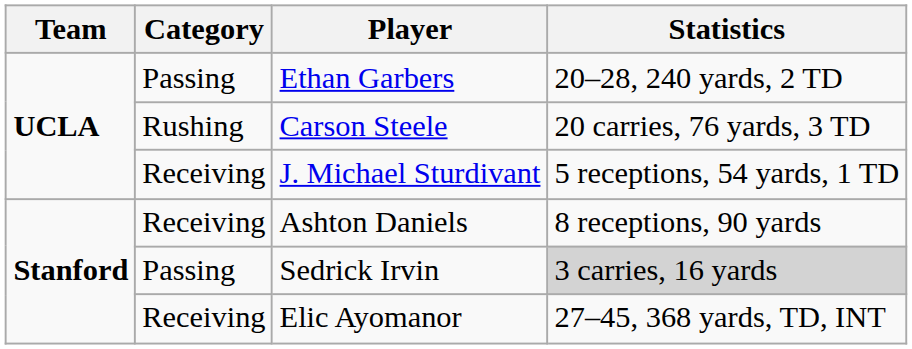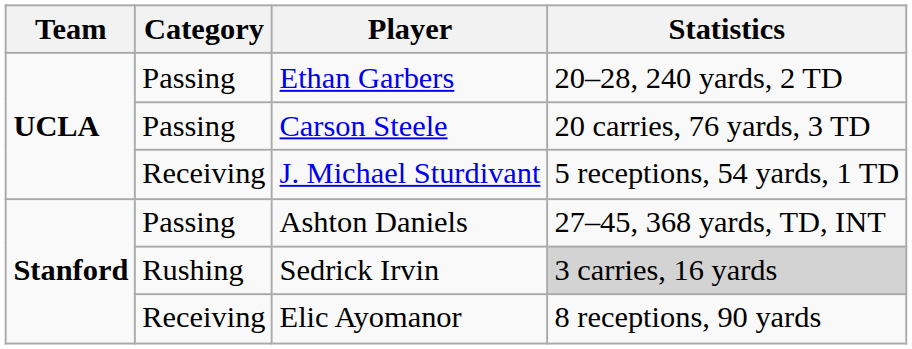(193, 125) Rushing -> (189, 125) Passing
(204, 221) Receiving -> (189, 221) Passing
(688, 221) 8 receptions, 90 yards -> (720, 221) 27–45, 368 yards, TD, INT
(189, 270) Passing -> (193, 270) Rushing
(720, 318) 27–45, 368 yards, TD, INT -> (688, 318) 8 receptions, 90 yards
